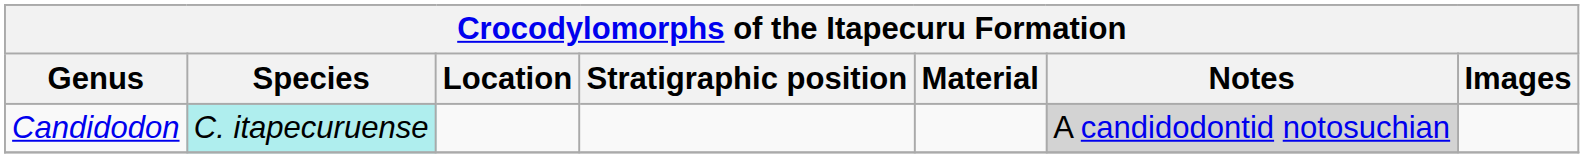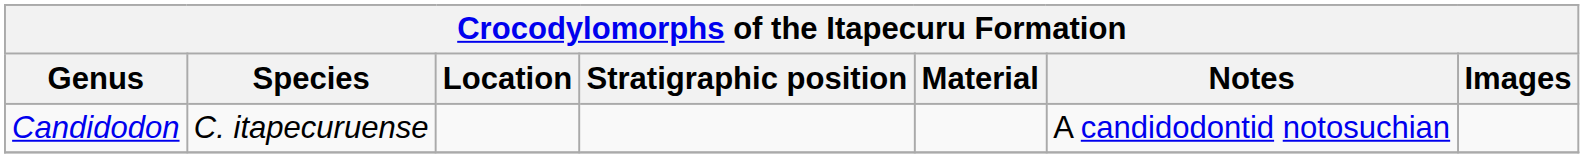(311, 127) paleturquoise background -> (311, 127) no background
(1252, 127) lightgrey background -> (1252, 127) no background
